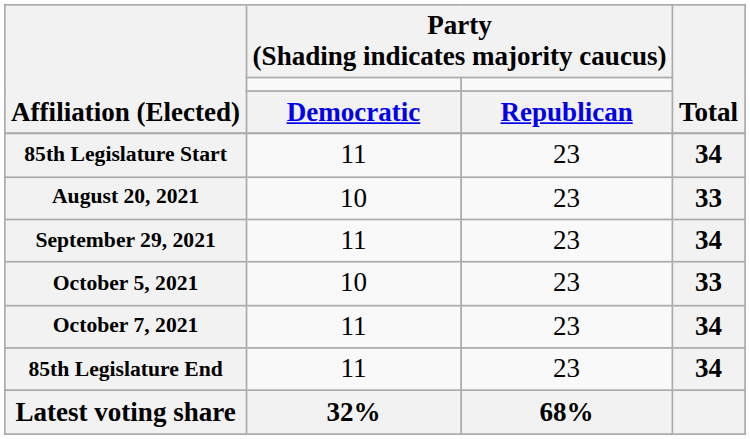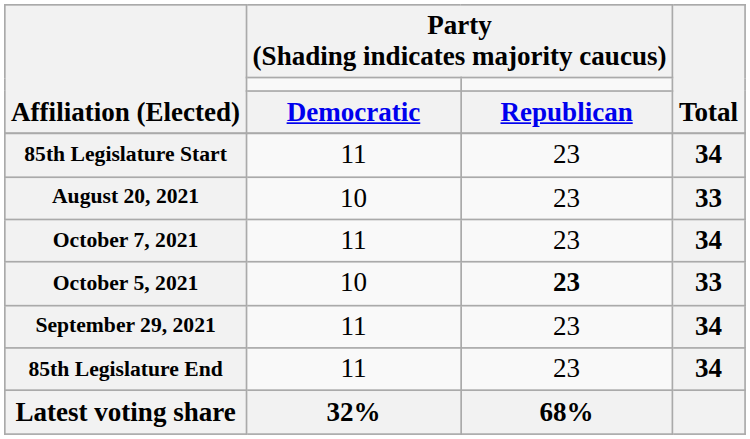rows swapped: (126, 240) <-> (126, 326)
(567, 283) normal -> (567, 283) bold
